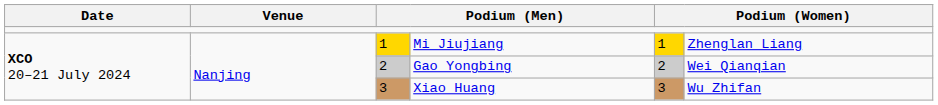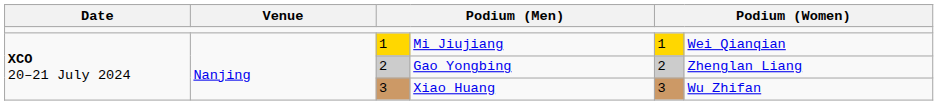(745, 44) Zhenglan Liang -> (737, 44) Wei Qianqian
(737, 67) Wei Qianqian -> (745, 67) Zhenglan Liang
